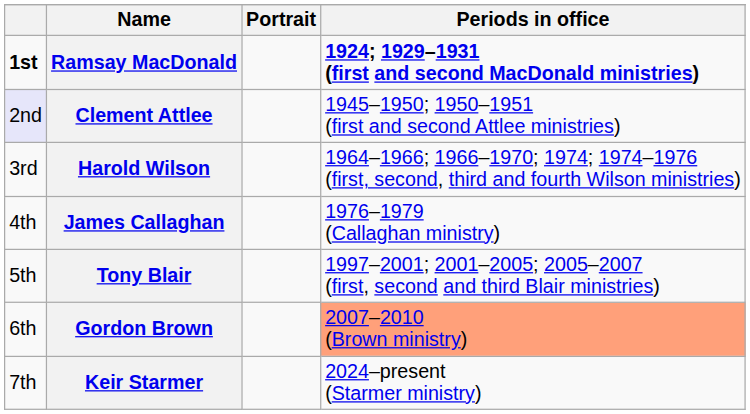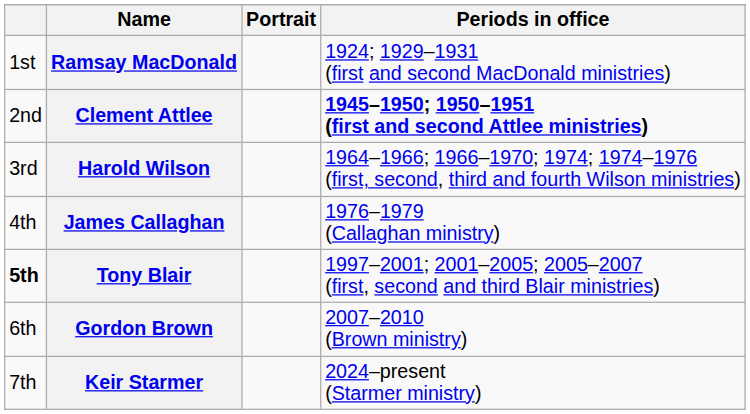(23, 62) bold -> (22, 62) normal
(512, 62) bold -> (498, 62) normal
(26, 115) lavender background -> (26, 115) no background
(473, 115) normal -> (487, 115) bold
(23, 275) normal -> (24, 275) bold
(396, 329) lightsalmon background -> (396, 329) no background
